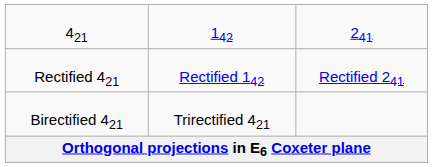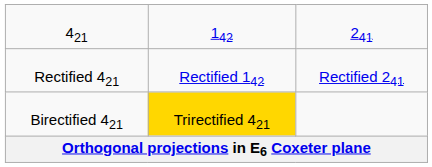(222, 122) no background -> (222, 122) gold background
